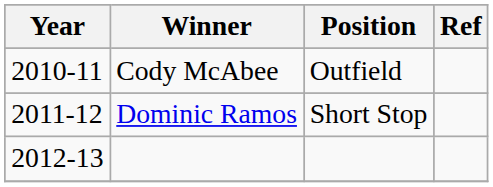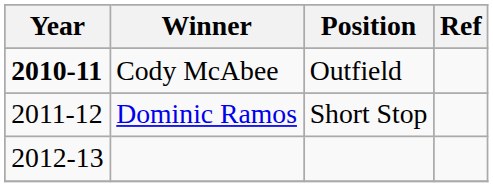(57, 70) normal -> (57, 70) bold
